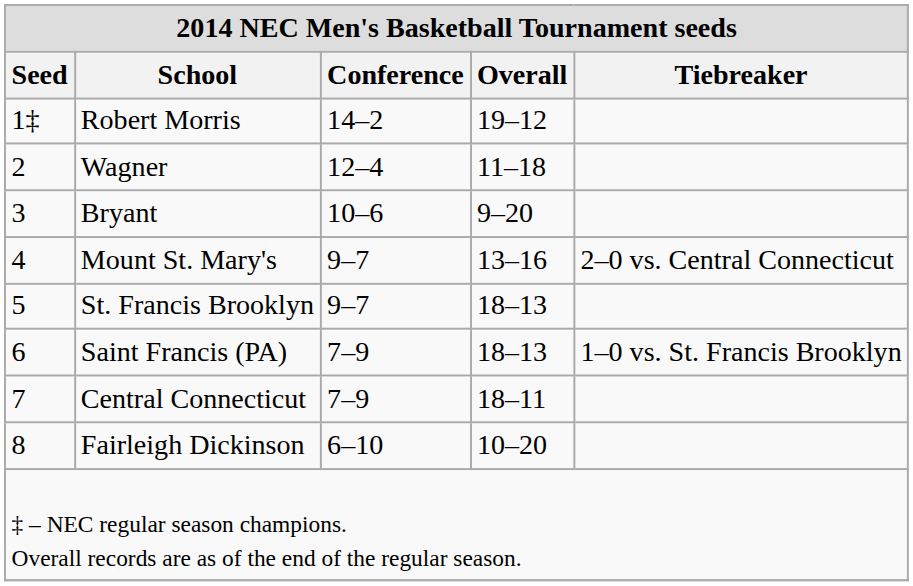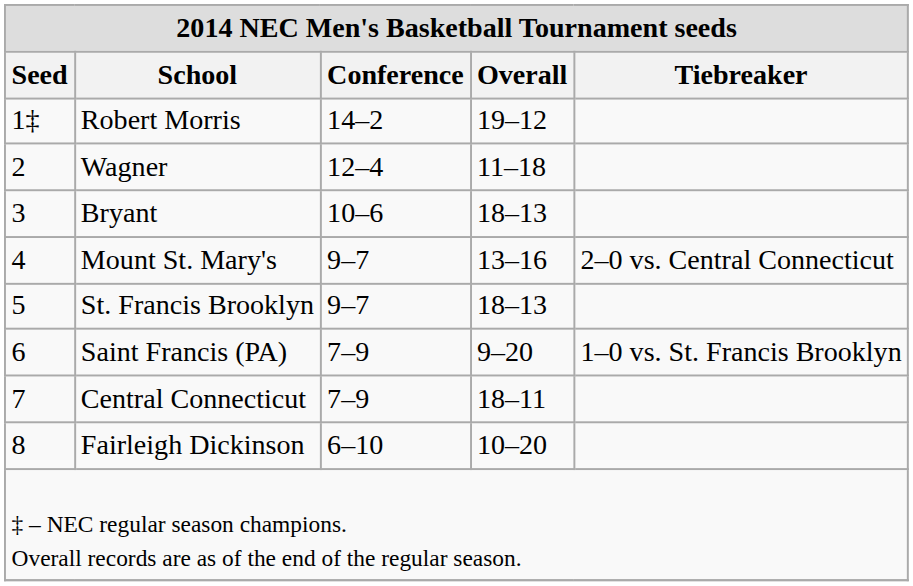(505, 213) 9–20 -> (512, 213) 18–13
(512, 352) 18–13 -> (505, 352) 9–20
